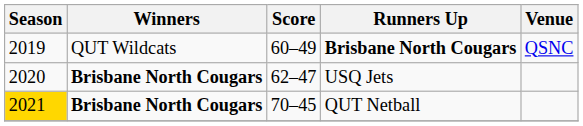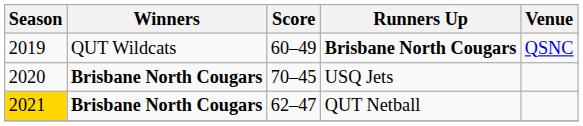(294, 76) 62–47 -> (294, 76) 70–45
(294, 105) 70–45 -> (294, 105) 62–47
